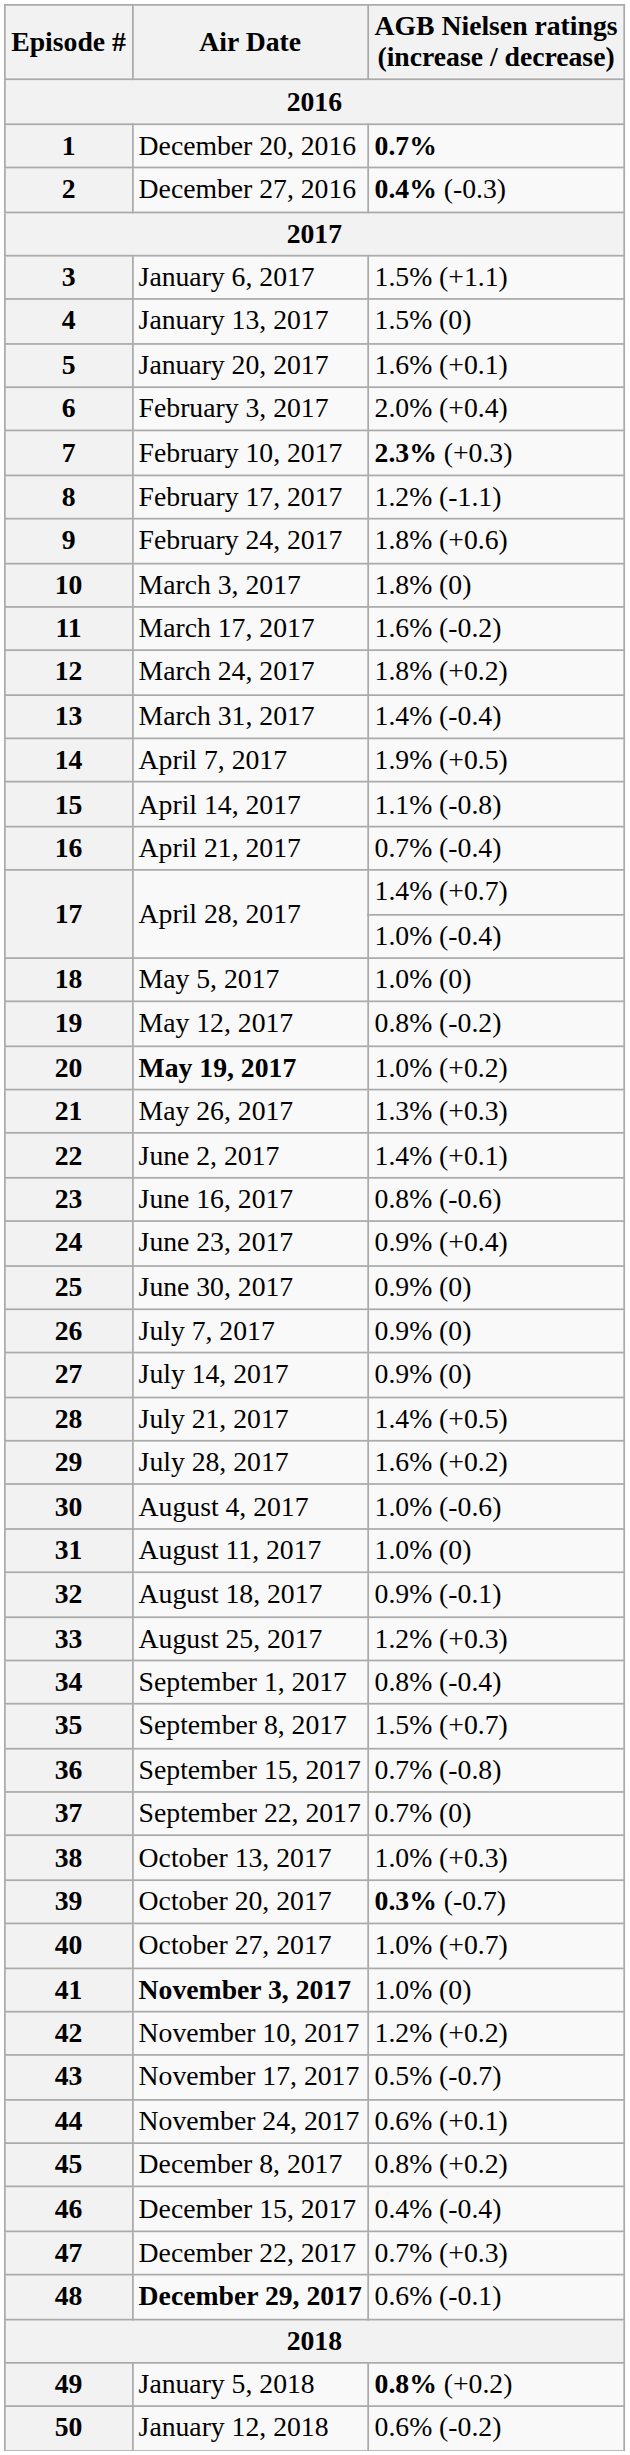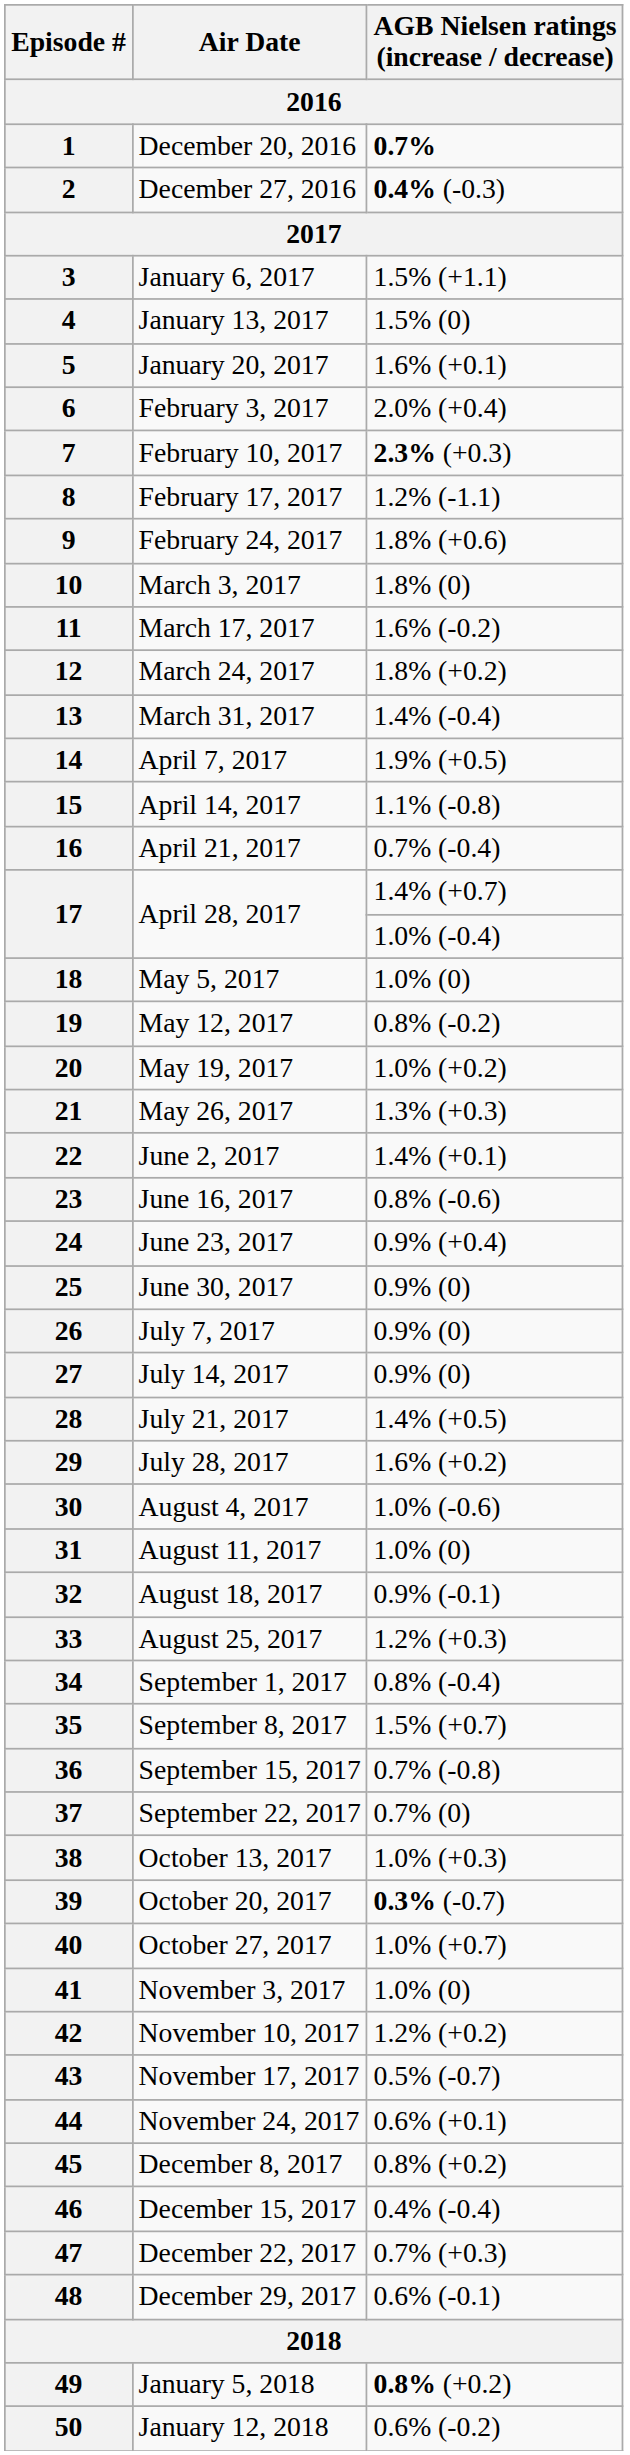(217, 1067) bold -> (216, 1067) normal
(245, 1989) bold -> (242, 1989) normal
(250, 2296) bold -> (247, 2296) normal
